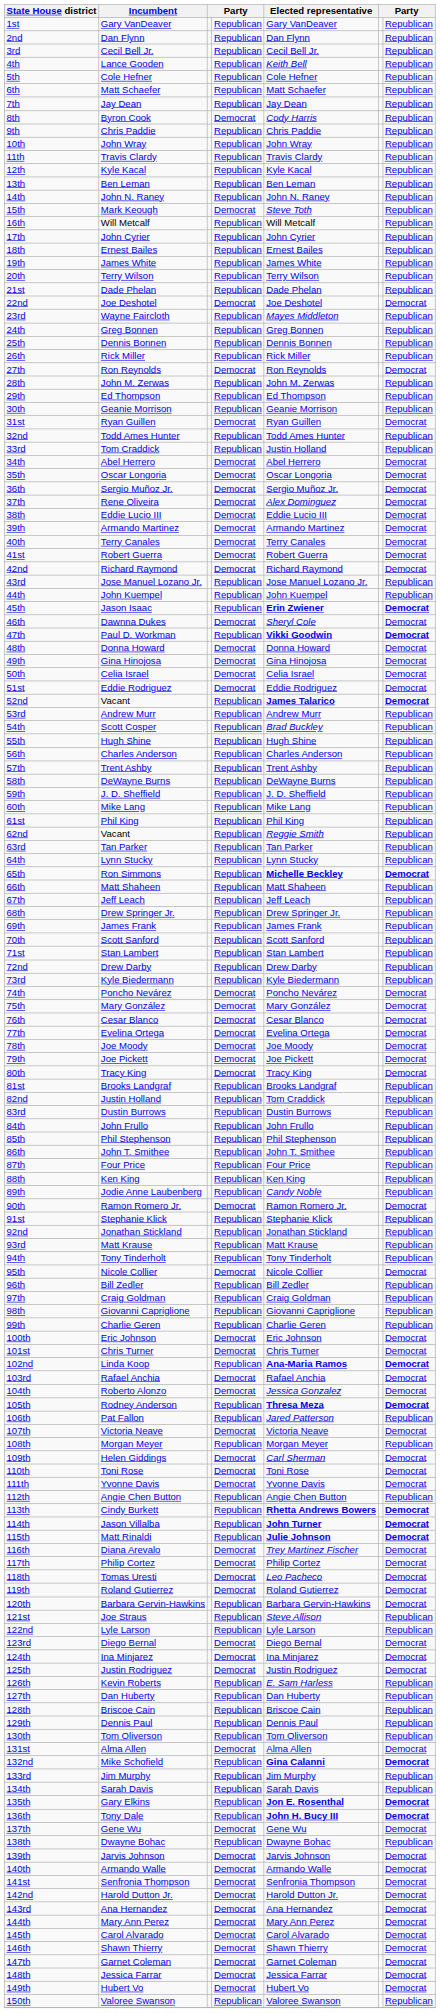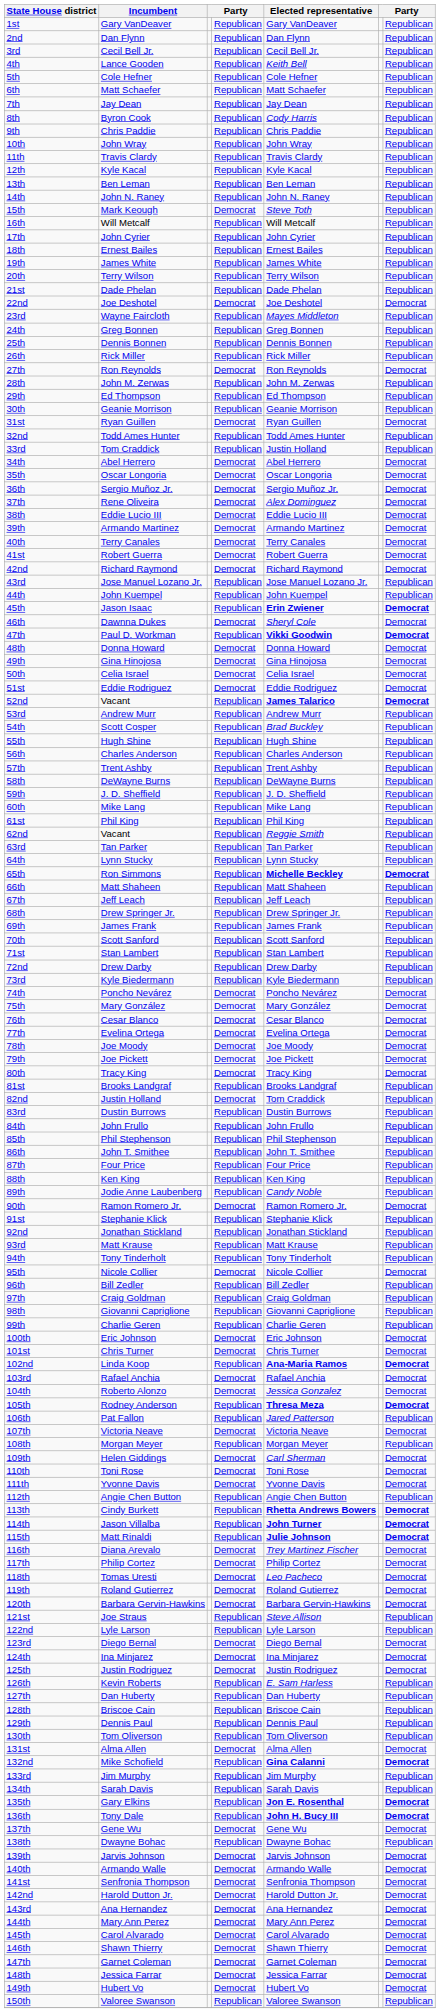(235, 117) Democrat -> (238, 117) Republican
(238, 1099) Republican -> (235, 1099) Democrat
(238, 1603) Republican -> (235, 1603) Democrat
